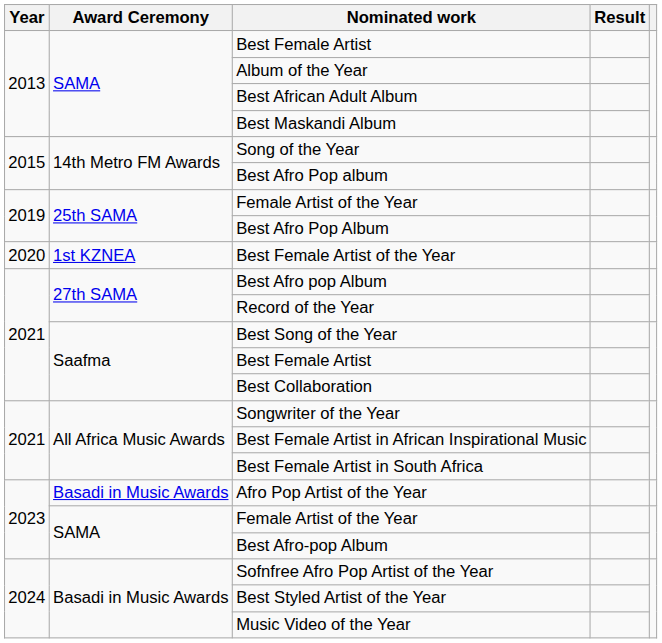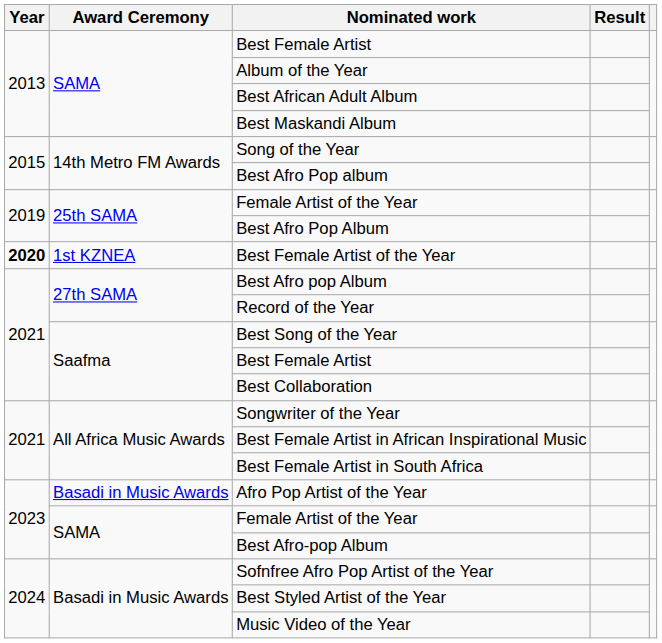(27, 255) normal -> (27, 255) bold
